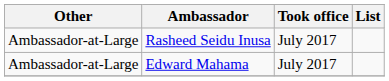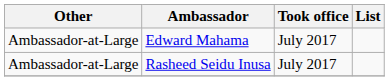rows swapped: (197, 64) <-> (208, 40)
